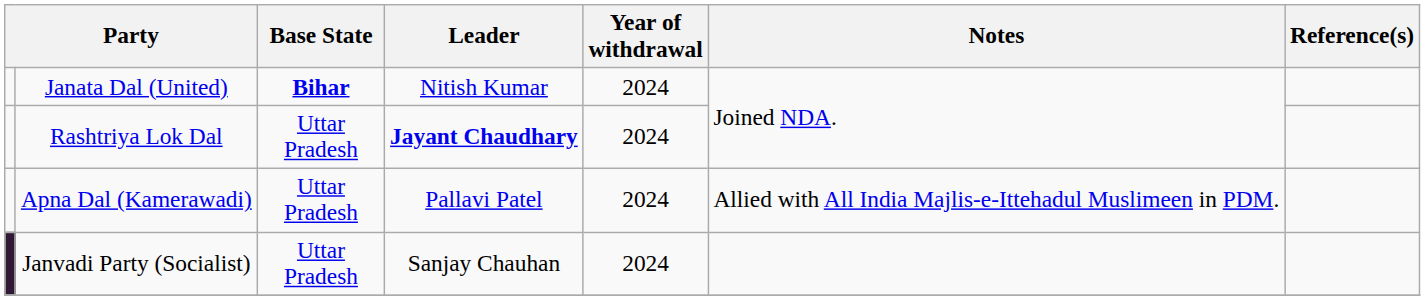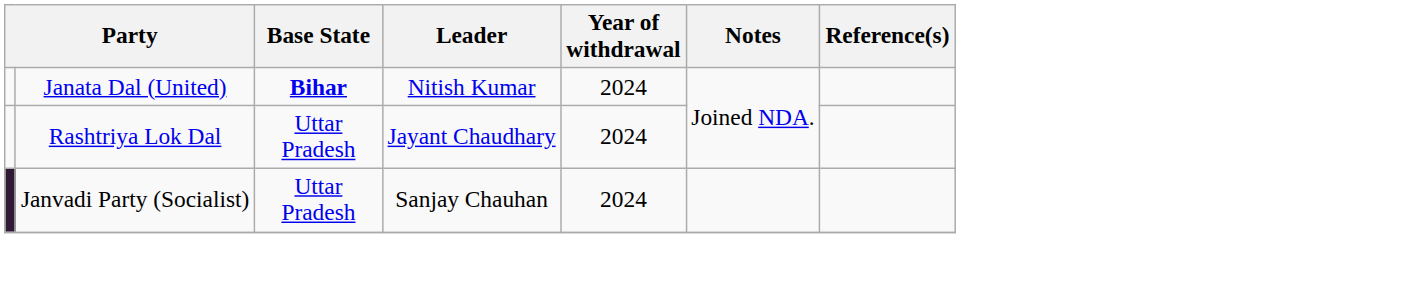(484, 136) bold -> (472, 136) normal
- row: (136, 199)
